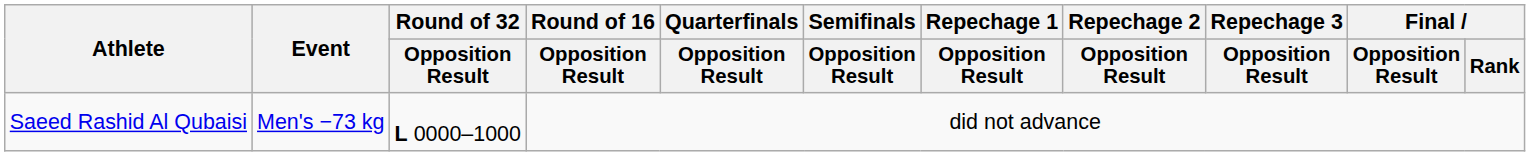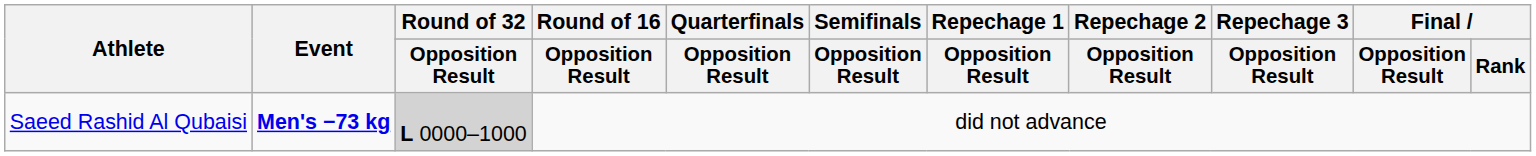(321, 122) normal -> (324, 122) bold
(458, 134) no background -> (464, 134) lightgrey background
